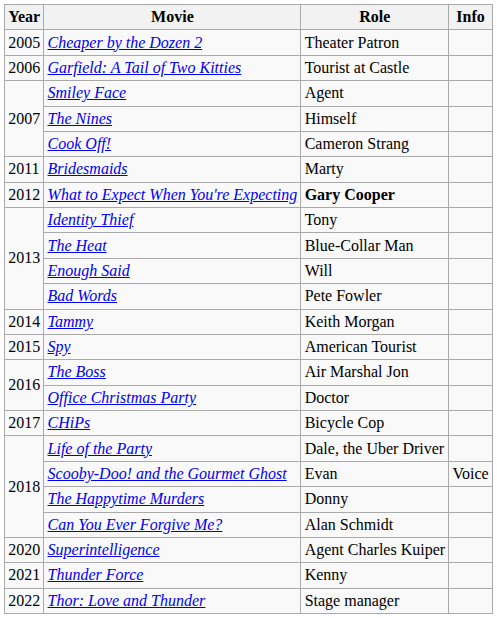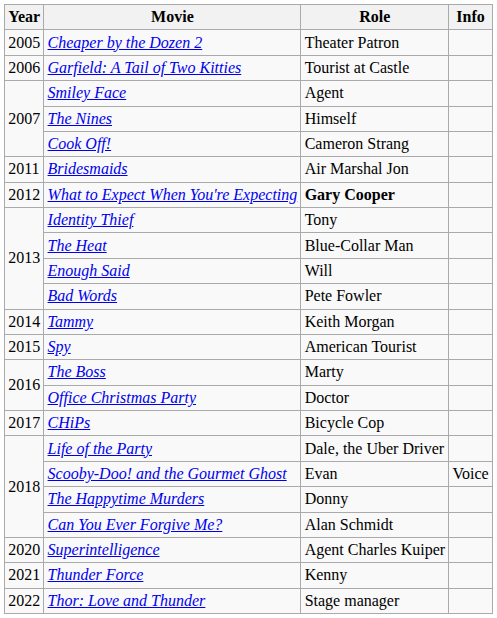(324, 169) Marty -> (357, 169) Air Marshal Jon
(357, 372) Air Marshal Jon -> (324, 372) Marty
